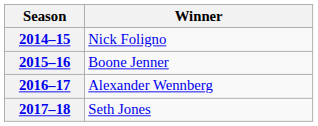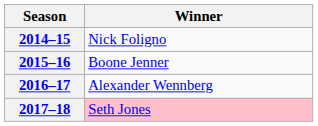(120, 109) no background -> (120, 109) pink background
